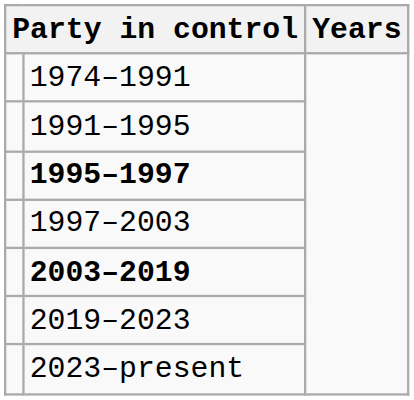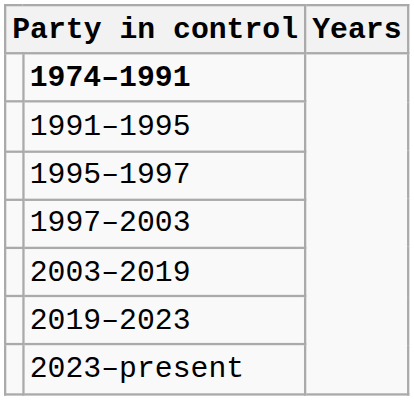(110, 78) normal -> (110, 78) bold
(110, 175) bold -> (110, 175) normal
(110, 272) bold -> (110, 272) normal
